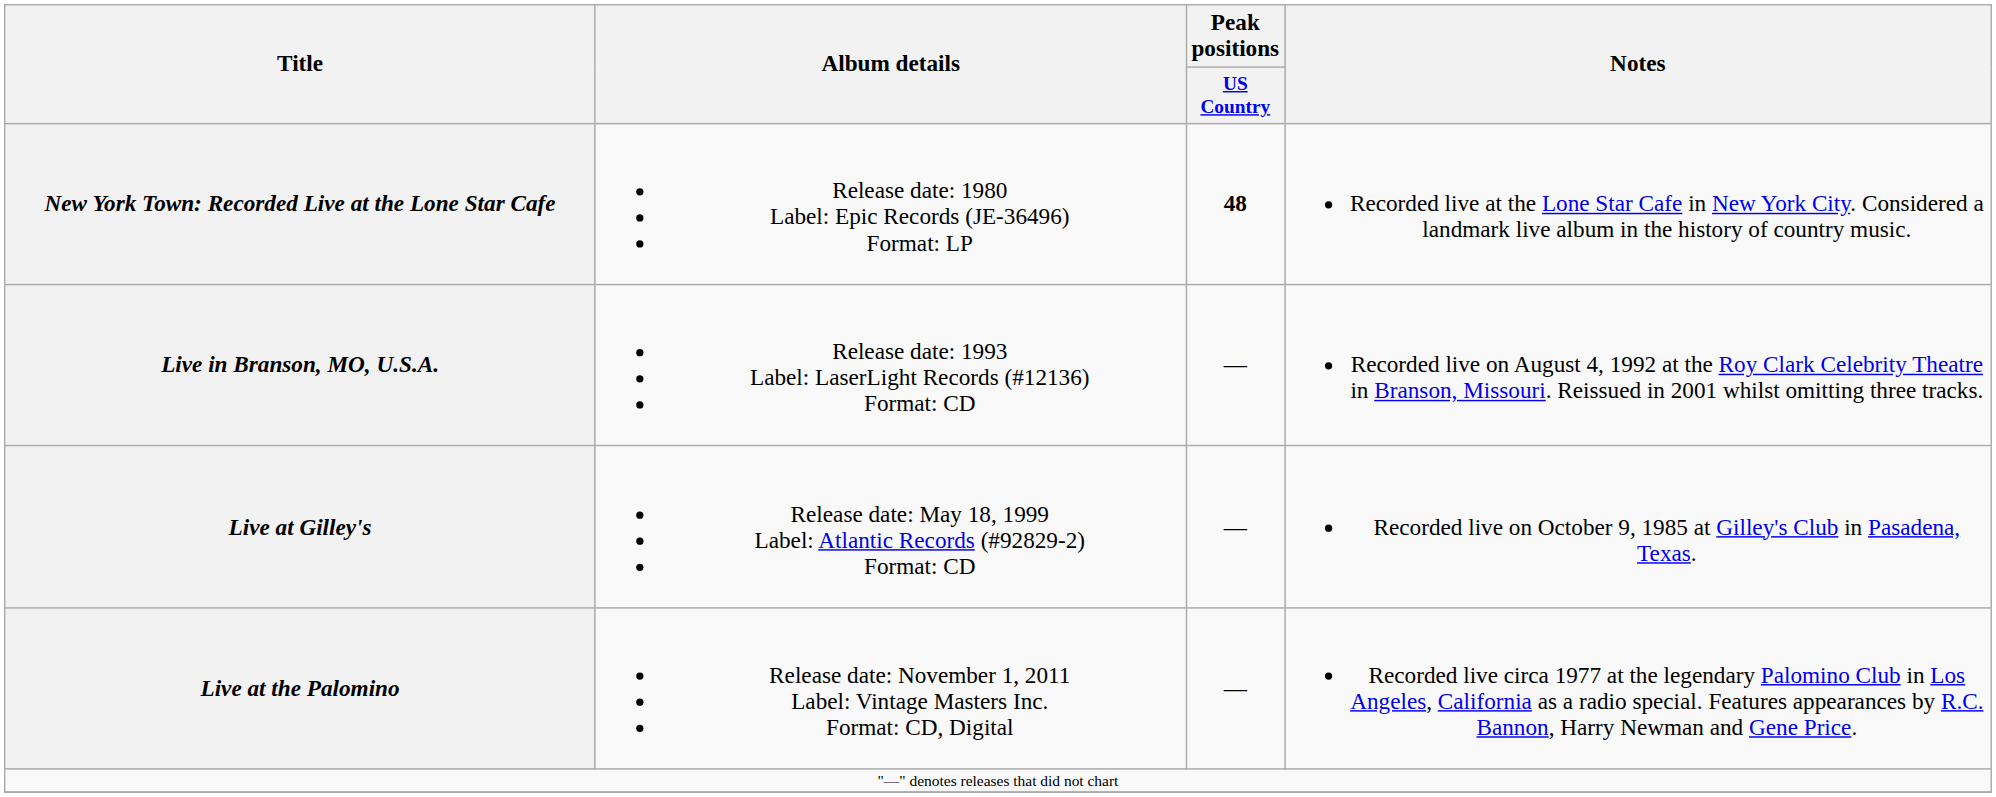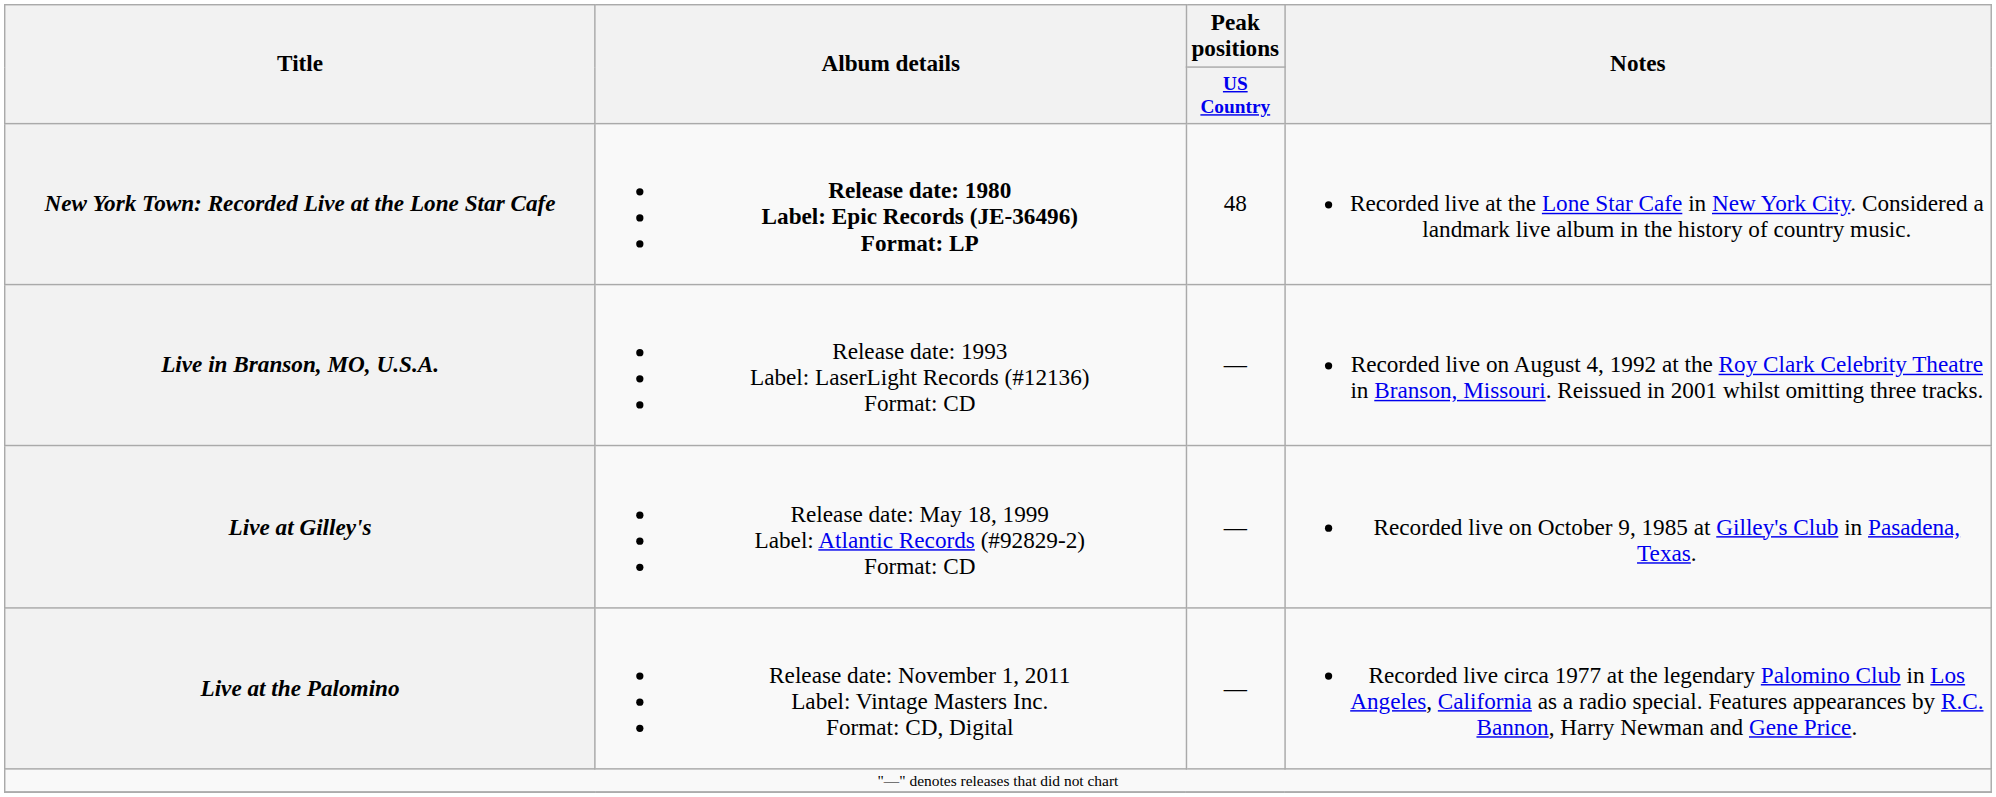(891, 217) normal -> (891, 217) bold
(1235, 203) bold -> (1235, 203) normal
